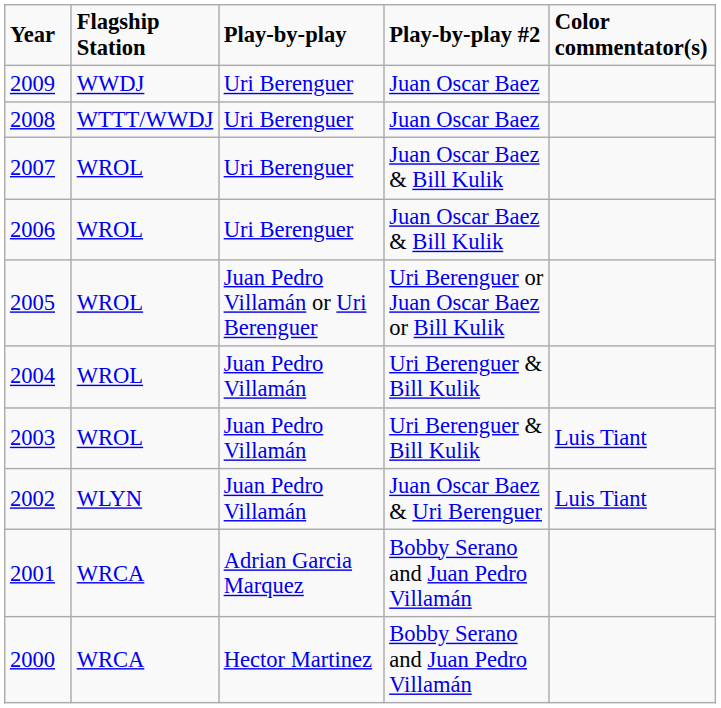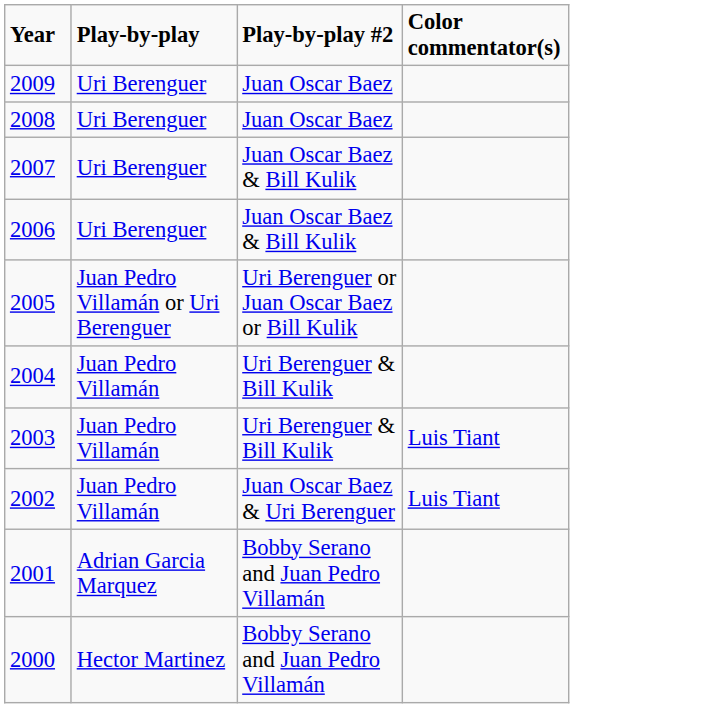- column: (118, 35)
